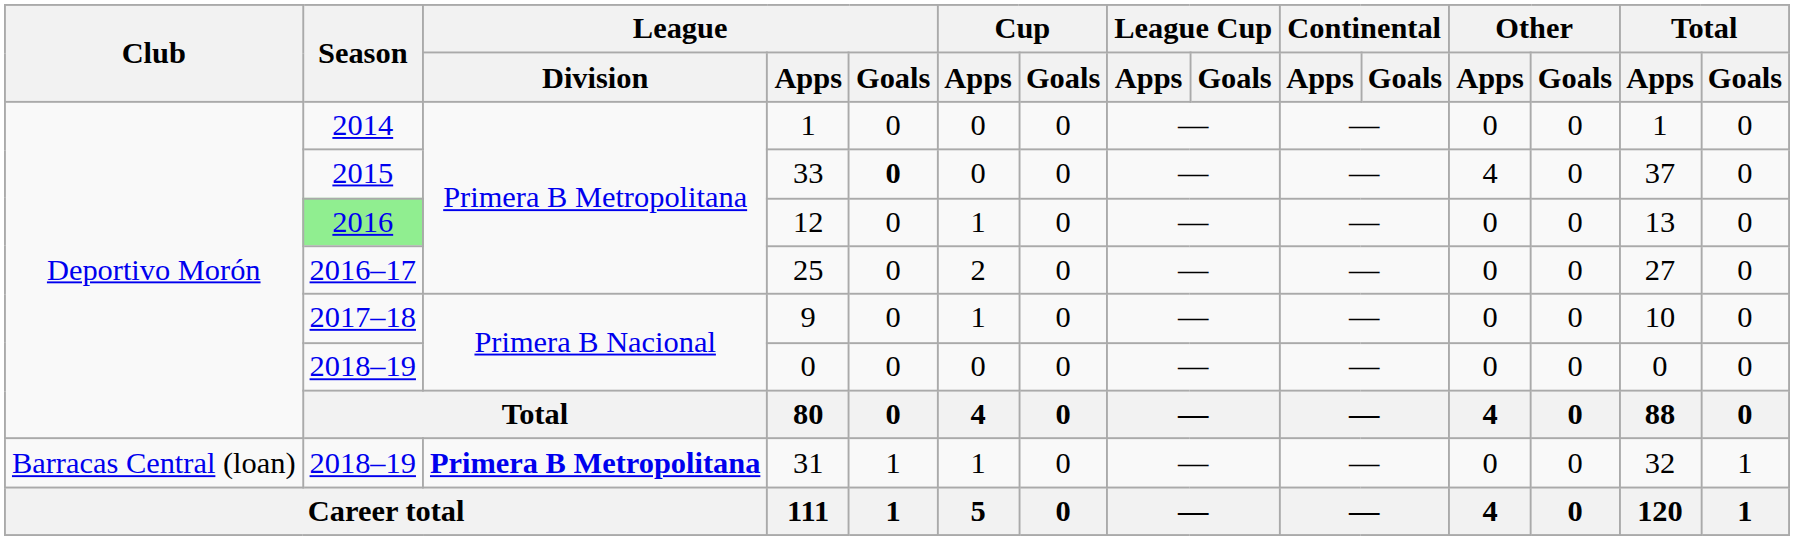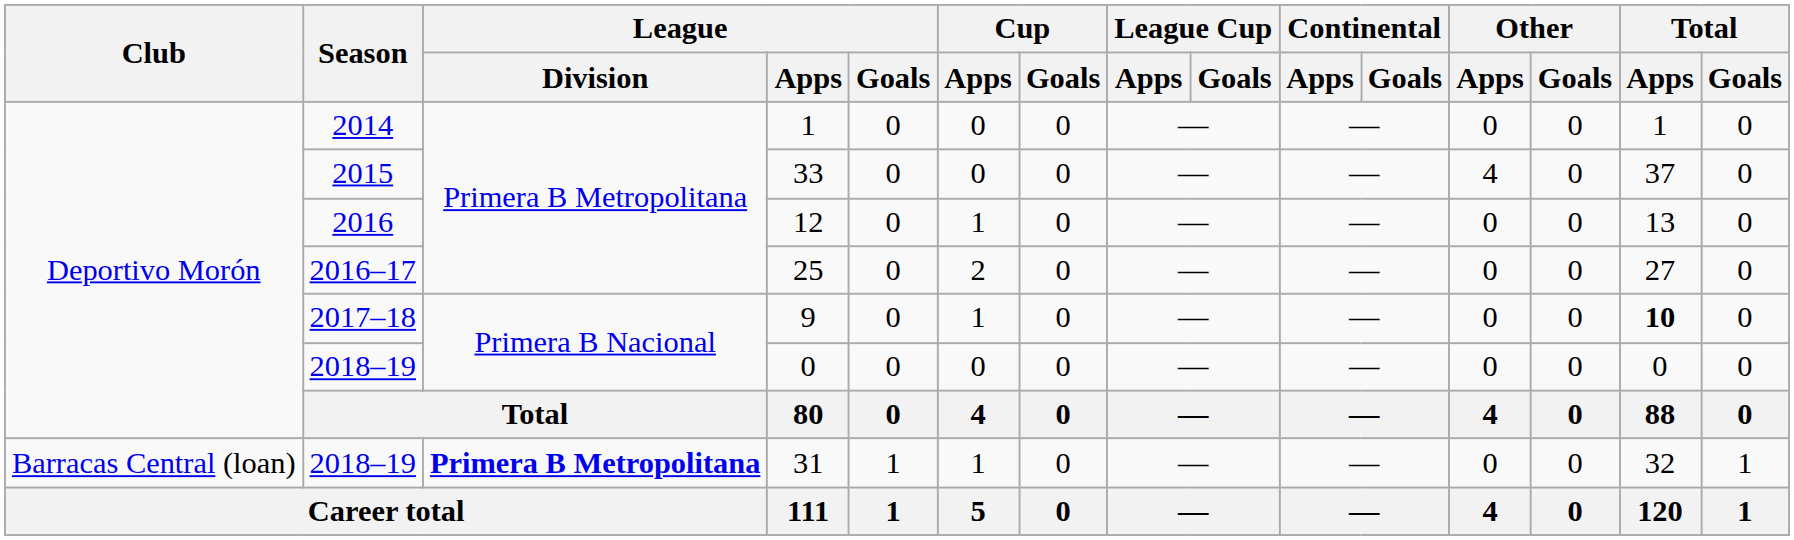(893, 173) bold -> (893, 173) normal
(363, 221) lightgreen background -> (363, 221) no background
(1660, 317) normal -> (1660, 317) bold
